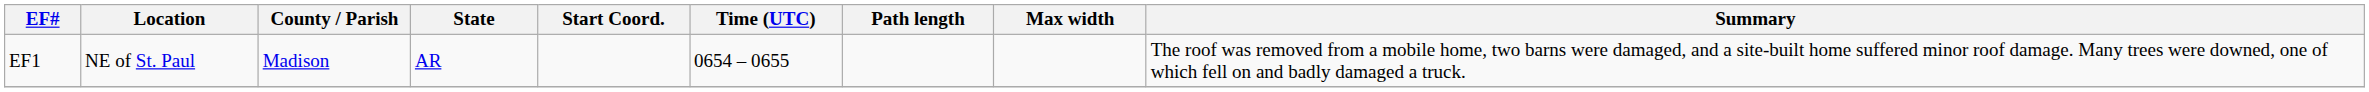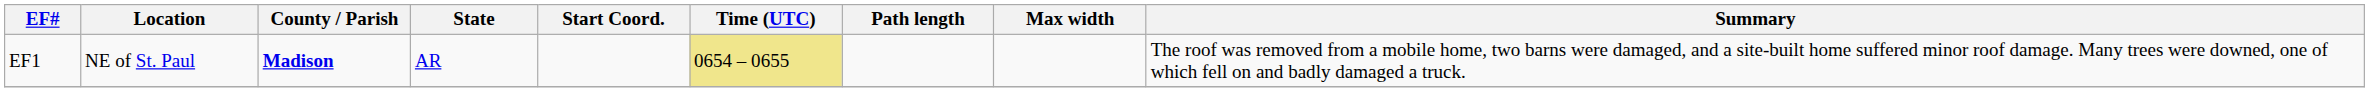(296, 60) normal -> (298, 60) bold
(742, 60) no background -> (742, 60) khaki background
